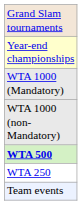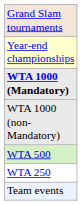(35, 84) normal -> (38, 84) bold
(30, 154) bold -> (29, 154) normal
